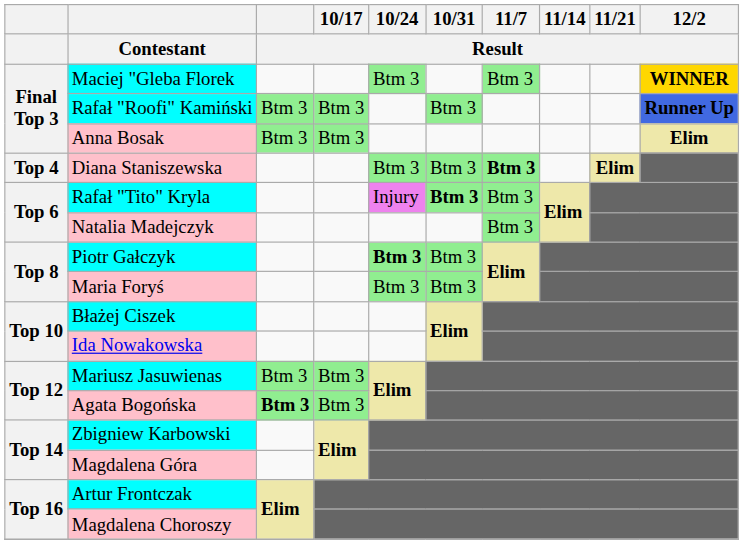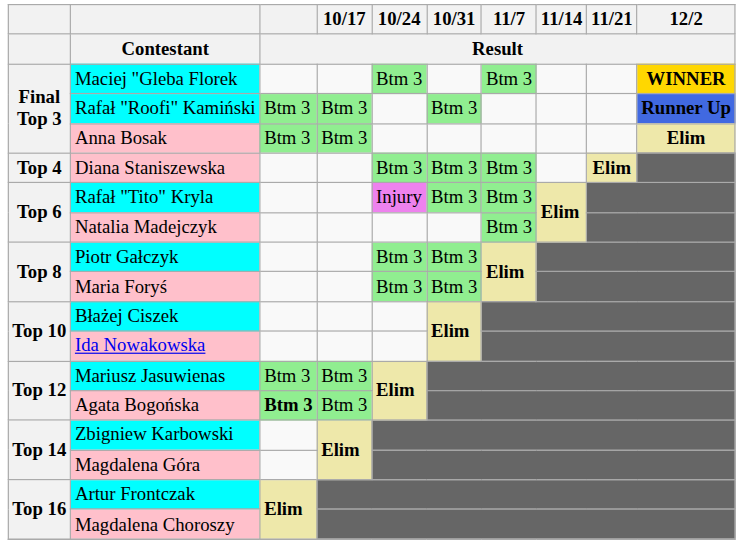(511, 167) bold -> (509, 167) normal
(454, 197) bold -> (454, 197) normal
(397, 256) bold -> (399, 256) normal
